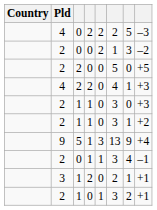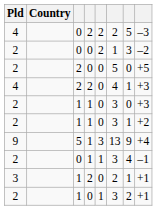columns swapped: (28, 13) <-> (62, 13)
